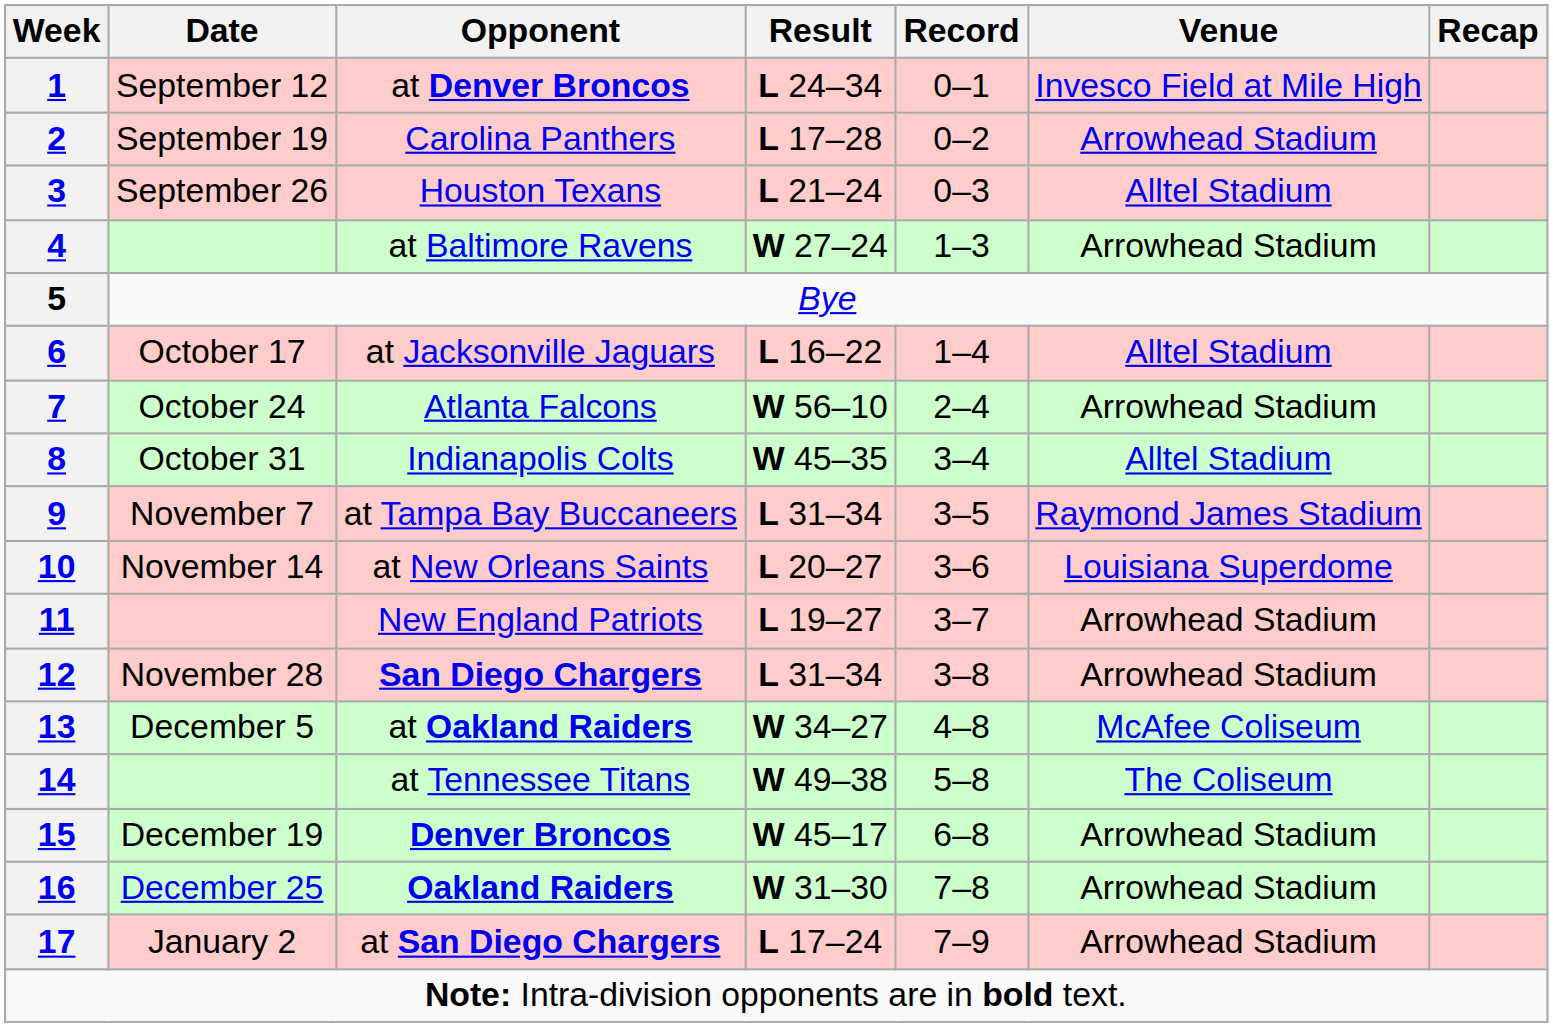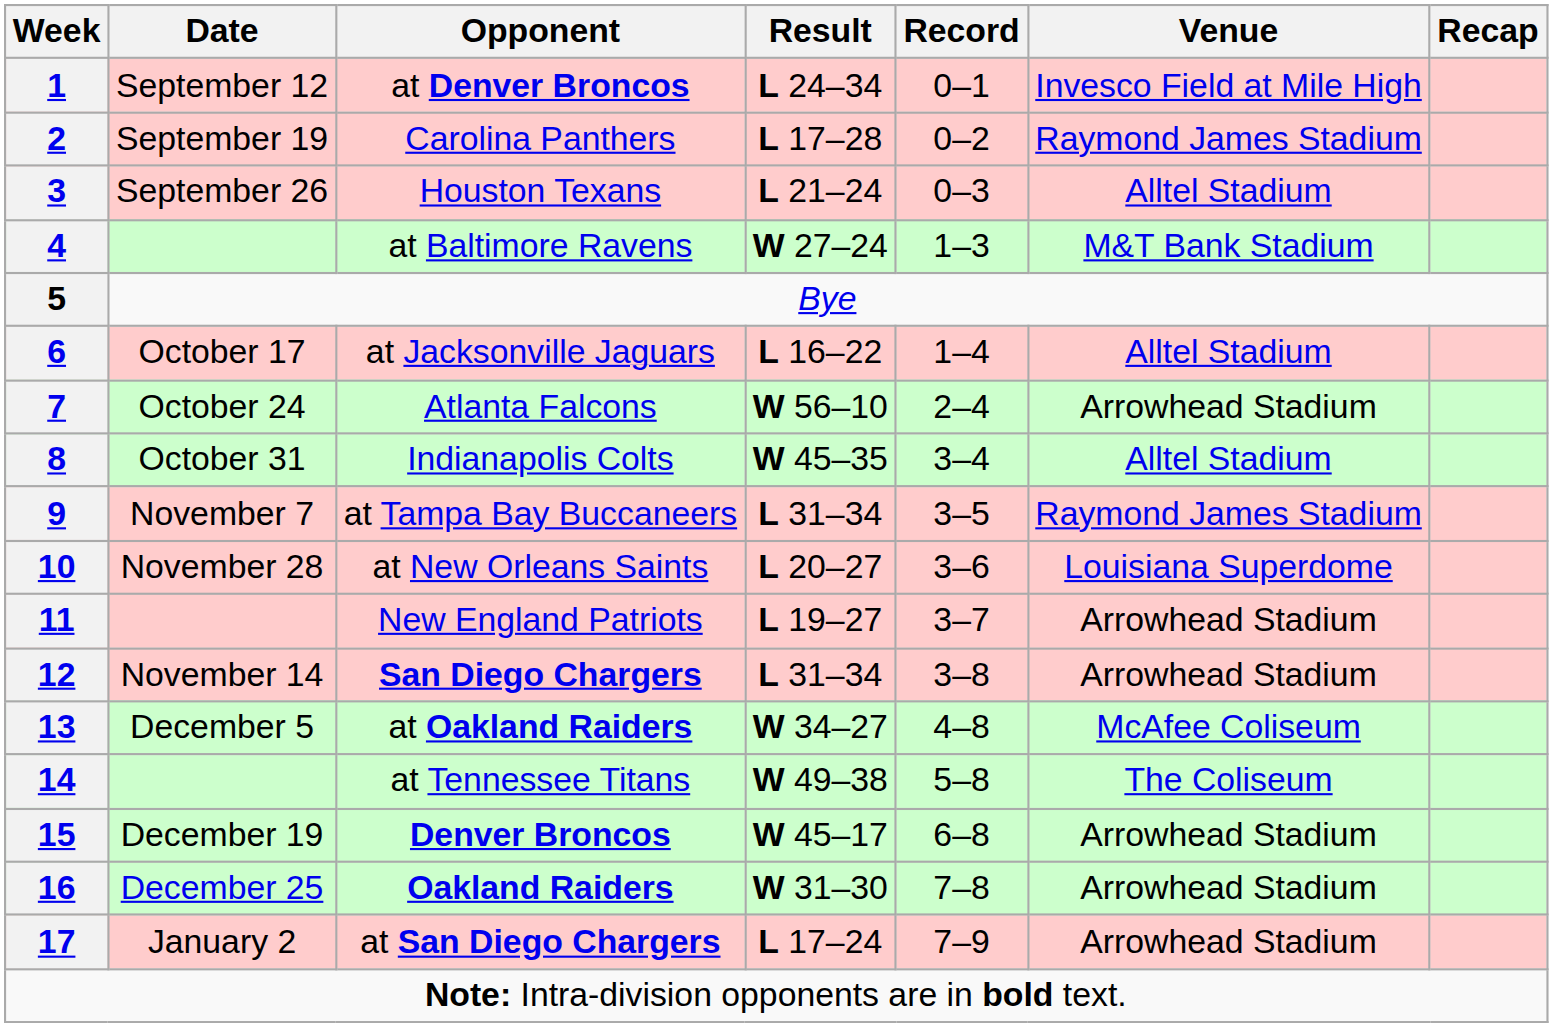(1229, 138) Arrowhead Stadium -> (1229, 138) Raymond James Stadium
(1229, 245) Arrowhead Stadium -> (1229, 245) M&T Bank Stadium
(222, 566) November 14 -> (222, 566) November 28
(222, 673) November 28 -> (222, 673) November 14
